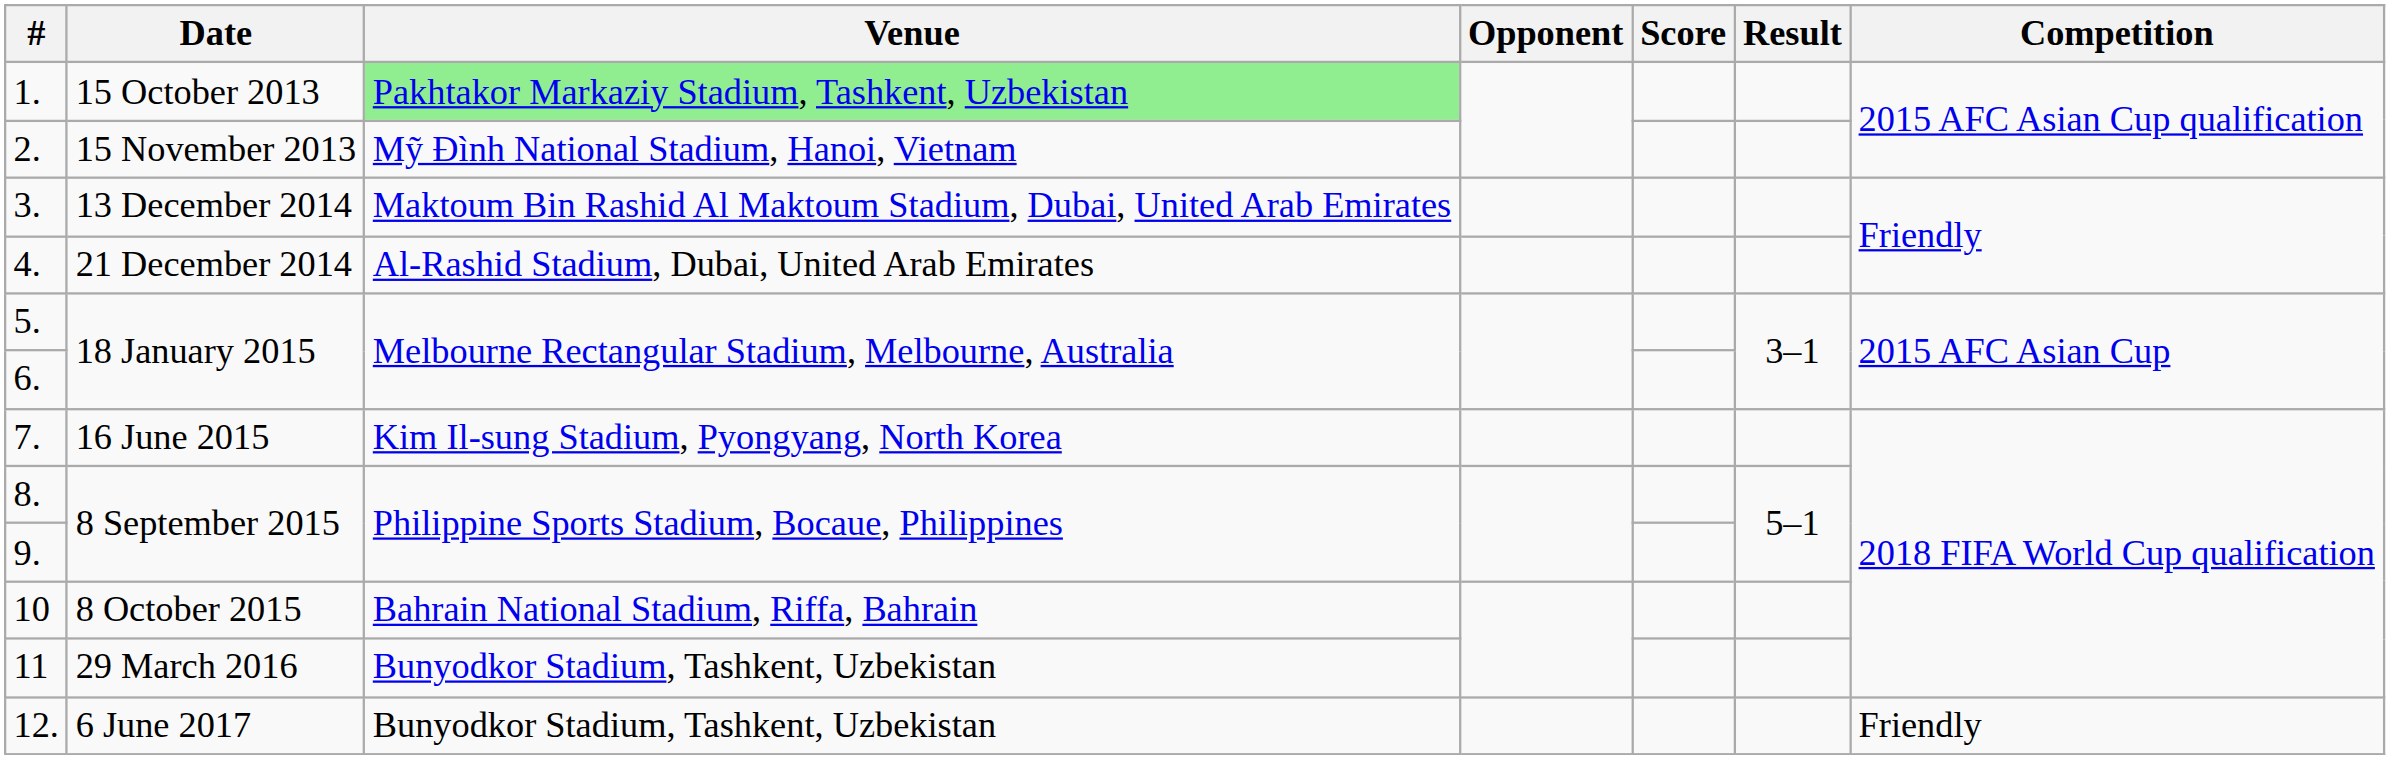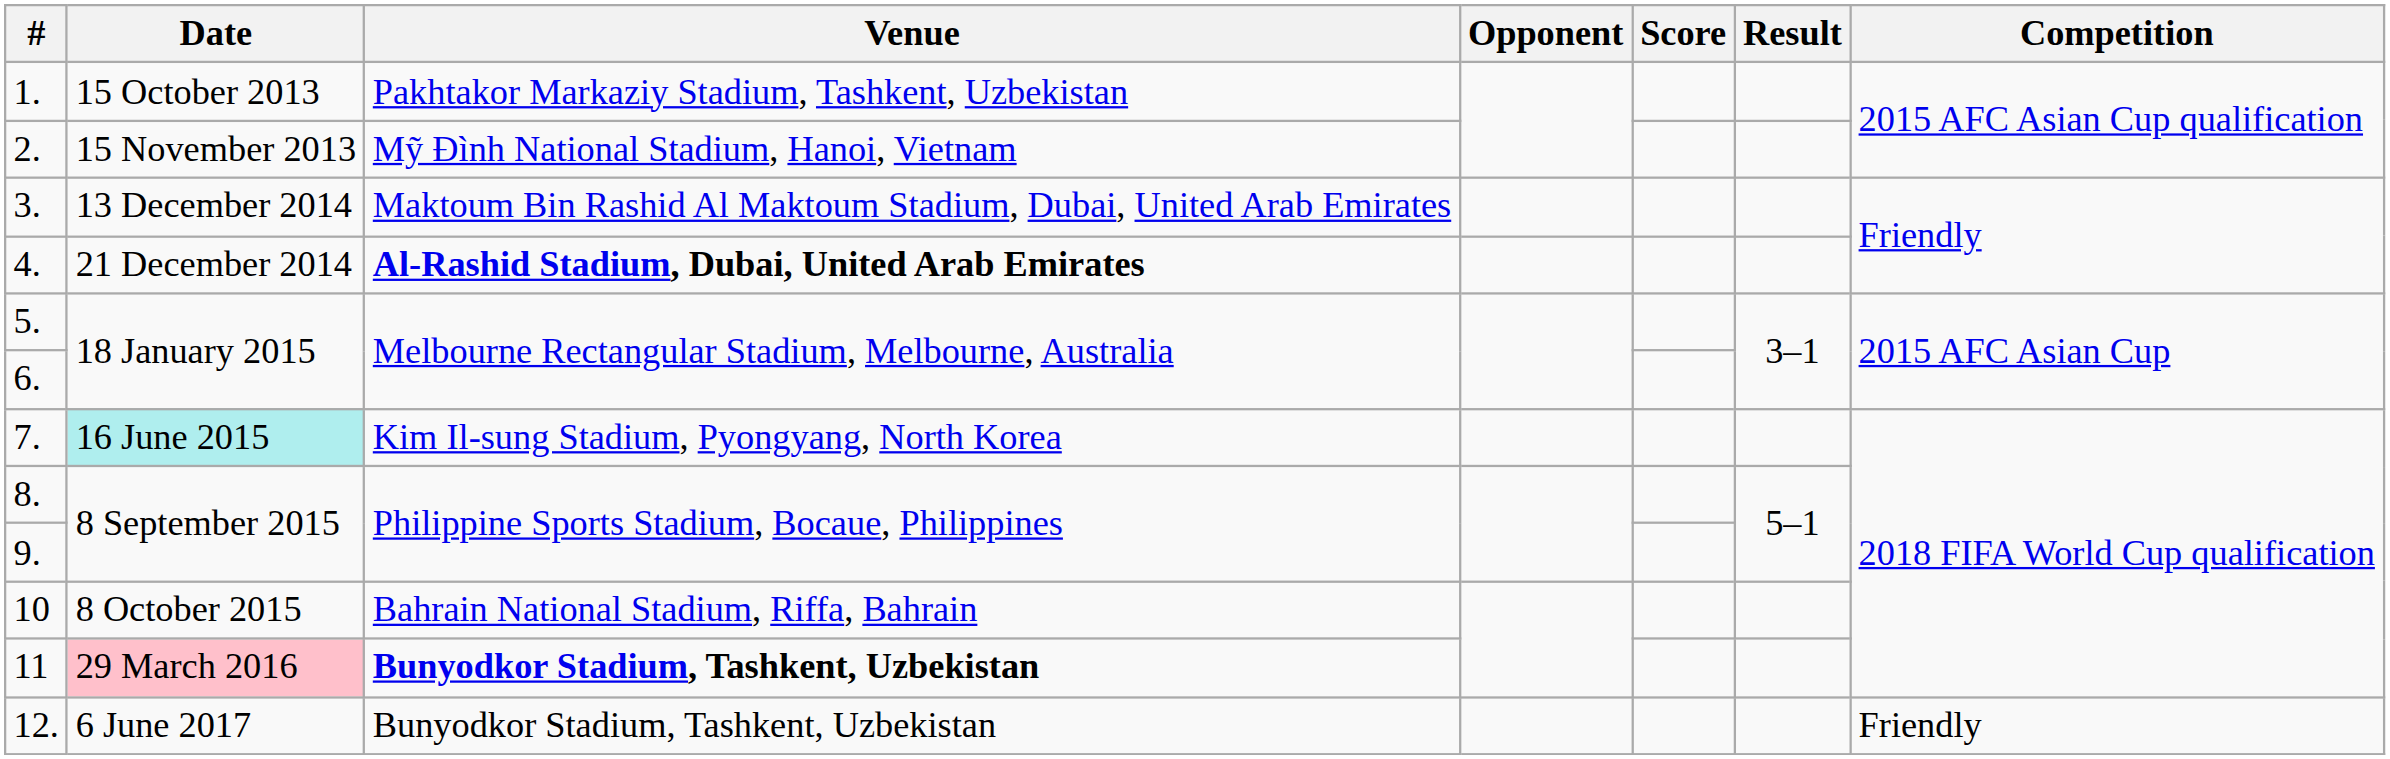(750, 90) lightgreen background -> (750, 90) no background
(733, 263) normal -> (759, 263) bold
(172, 436) no background -> (172, 436) paleturquoise background
(187, 666) no background -> (187, 666) pink background
(684, 666) normal -> (706, 666) bold
